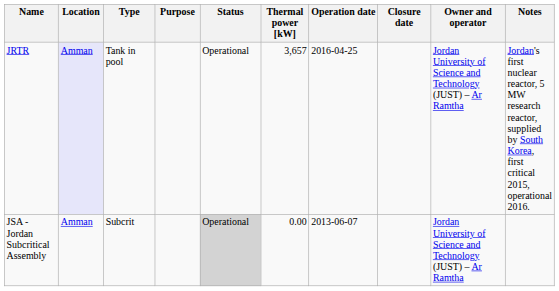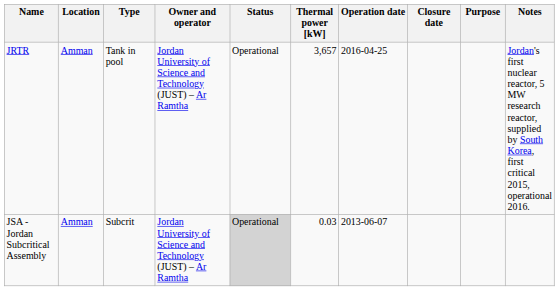columns swapped: (177, 12) <-> (468, 17)
(77, 50) lavender background -> (77, 50) no background
(298, 222) 0.00 -> (328, 222) 0.03
